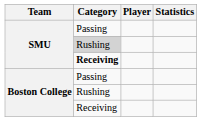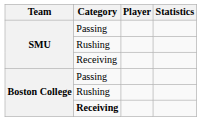(93, 44) lightgrey background -> (93, 44) no background
(97, 60) bold -> (97, 60) normal
(97, 108) normal -> (97, 108) bold
